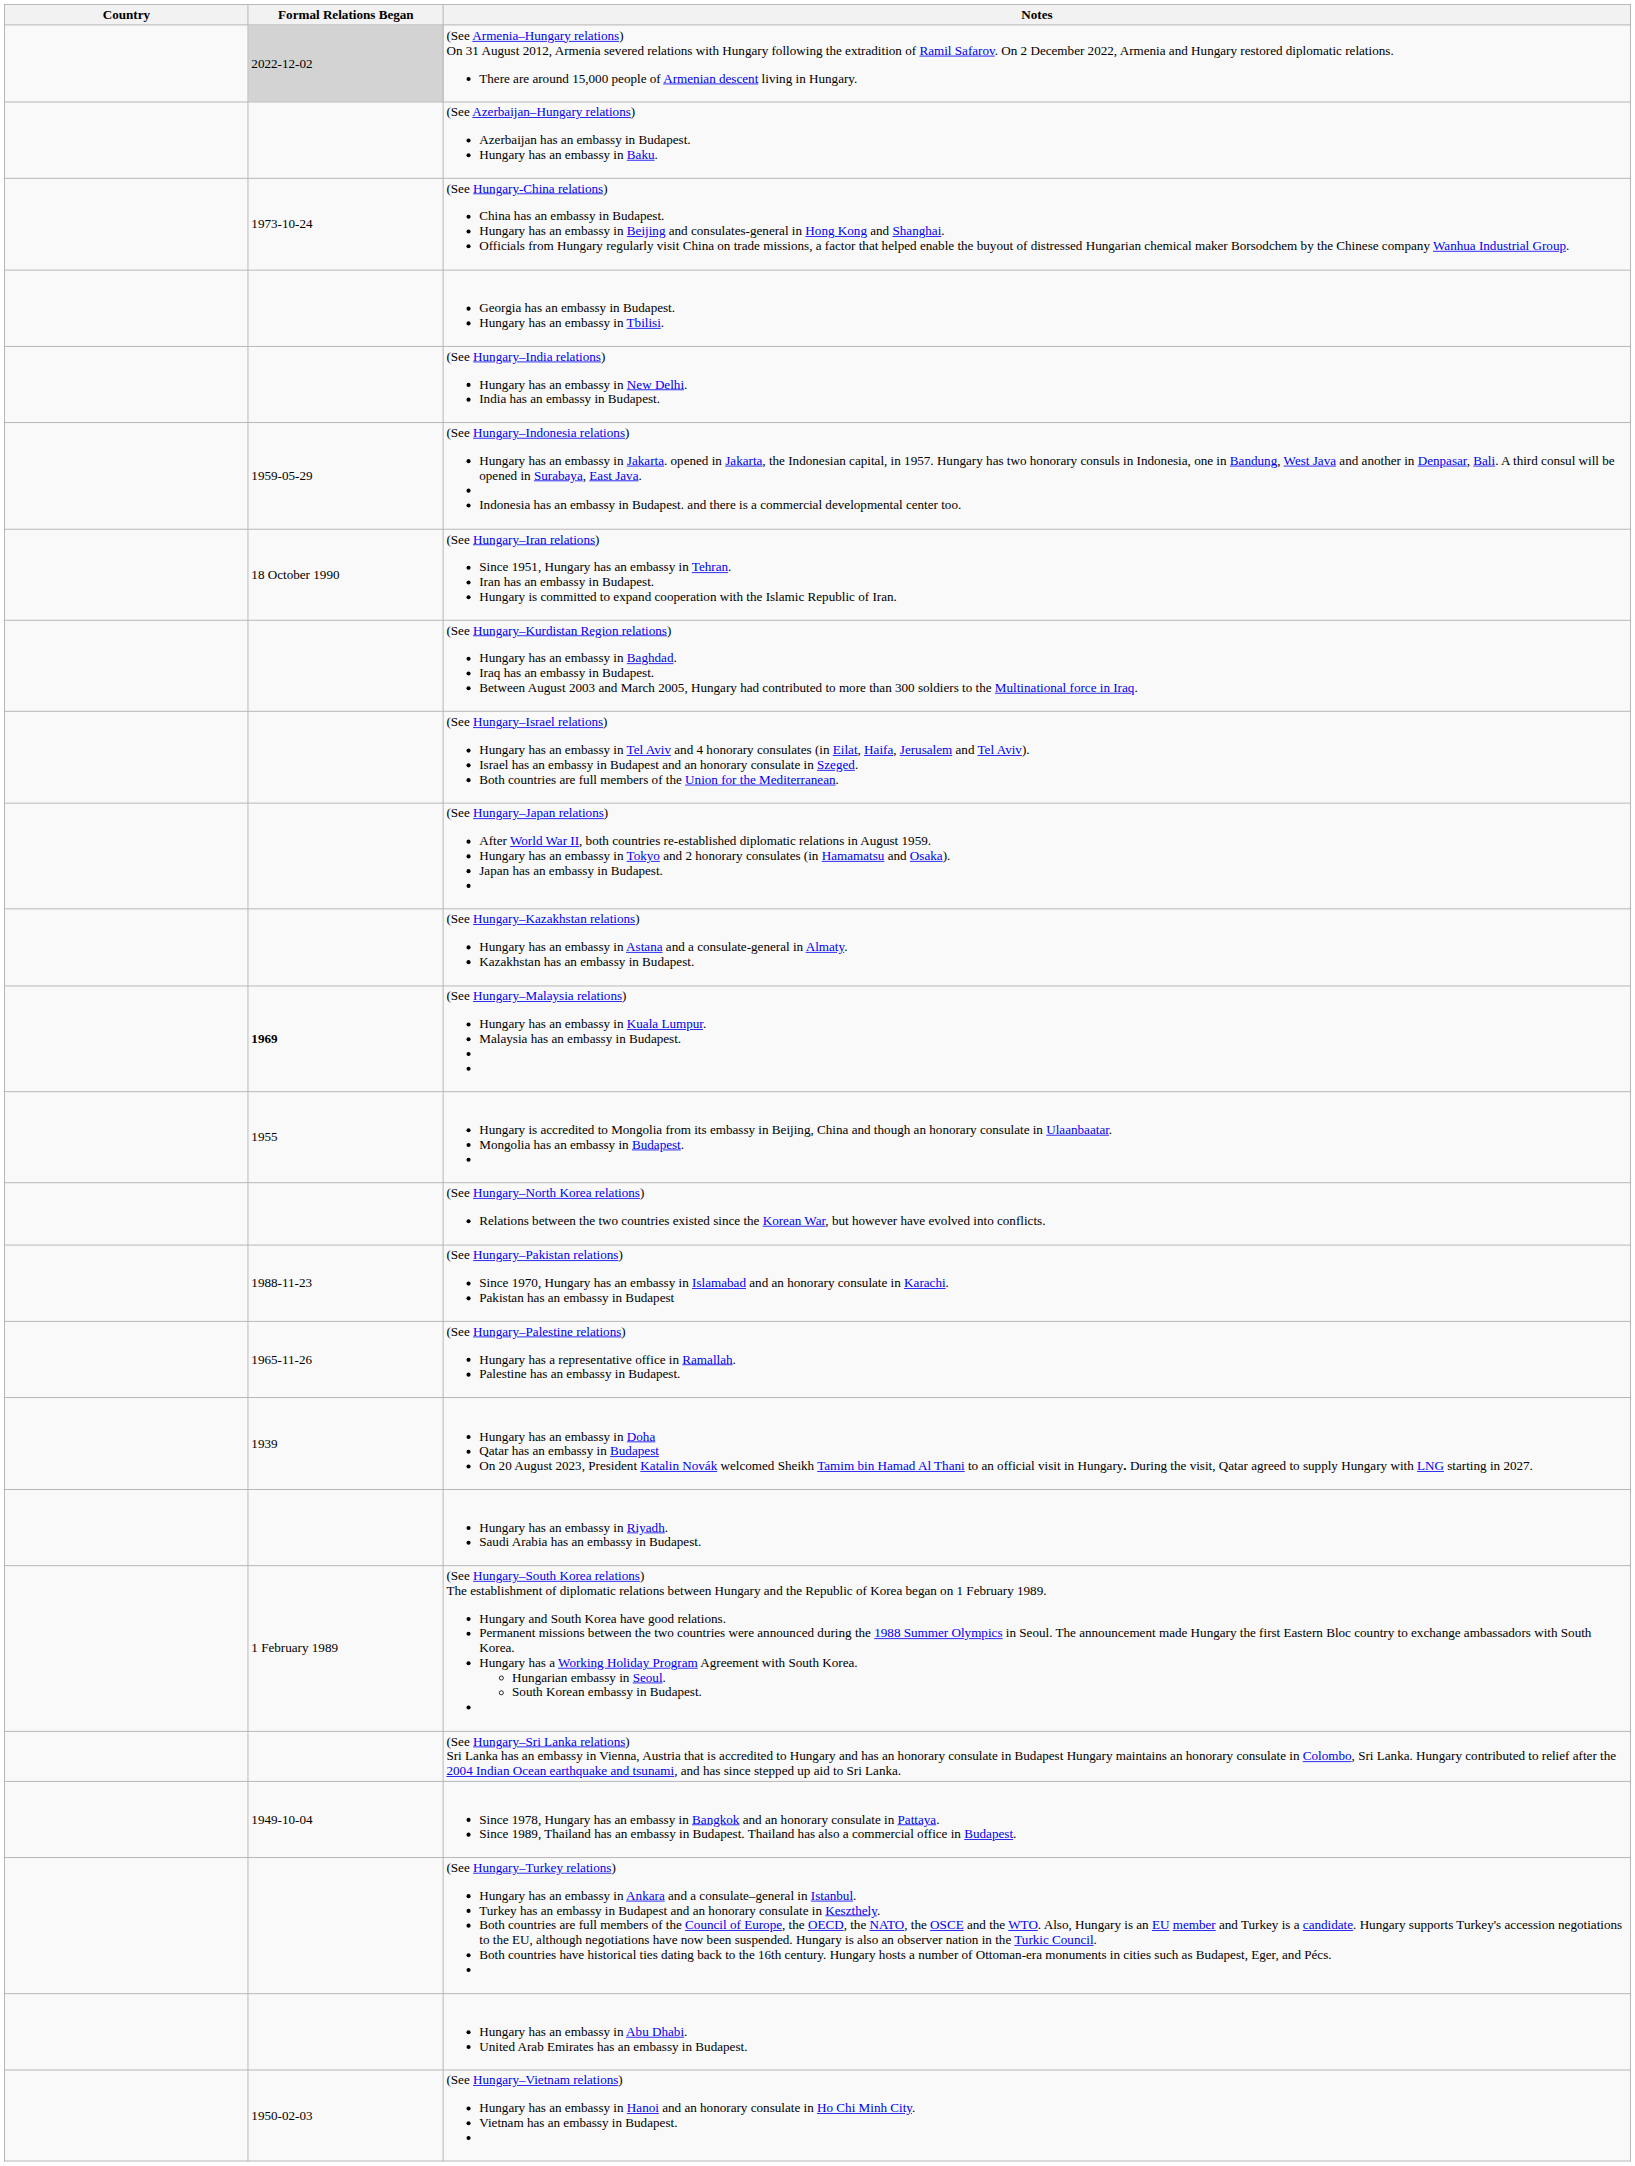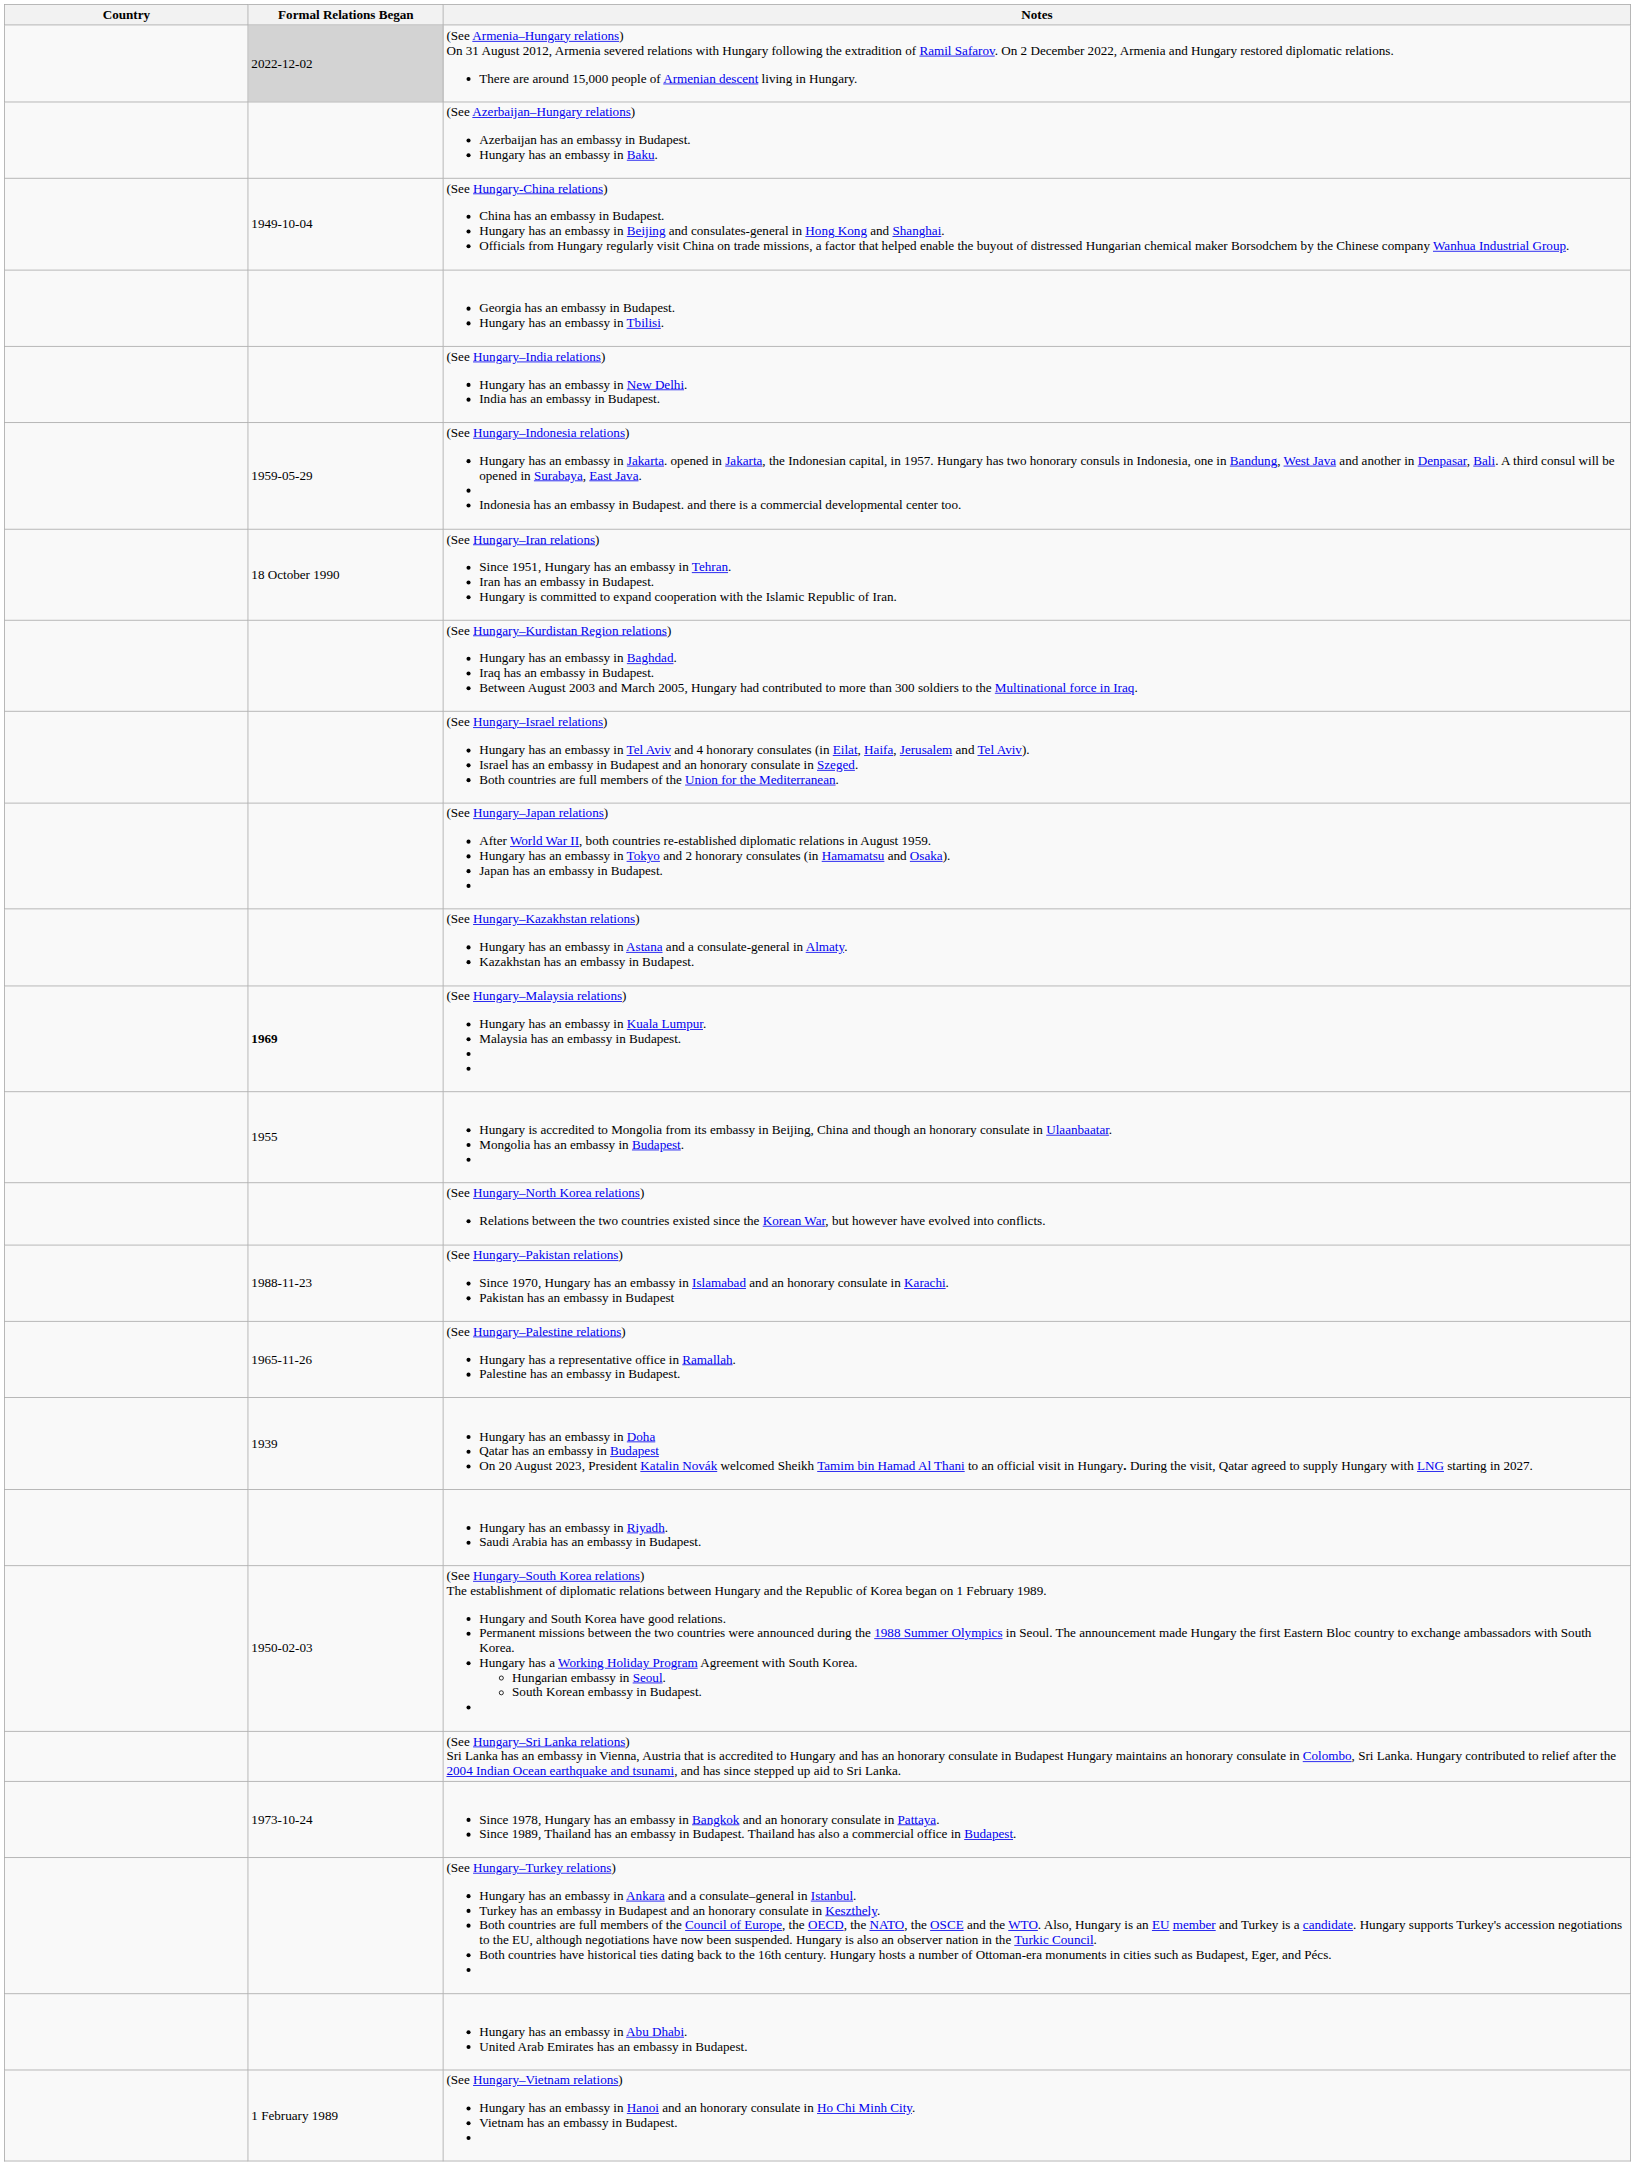(282, 224) 1973-10-24 -> (282, 224) 1949-10-04
(295, 1648) 1 February 1989 -> (282, 1648) 1950-02-03
(282, 1819) 1949-10-04 -> (282, 1819) 1973-10-24
(282, 2115) 1950-02-03 -> (295, 2115) 1 February 1989
